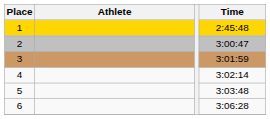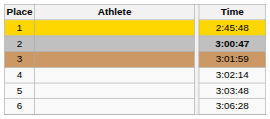(232, 43) normal -> (232, 43) bold
